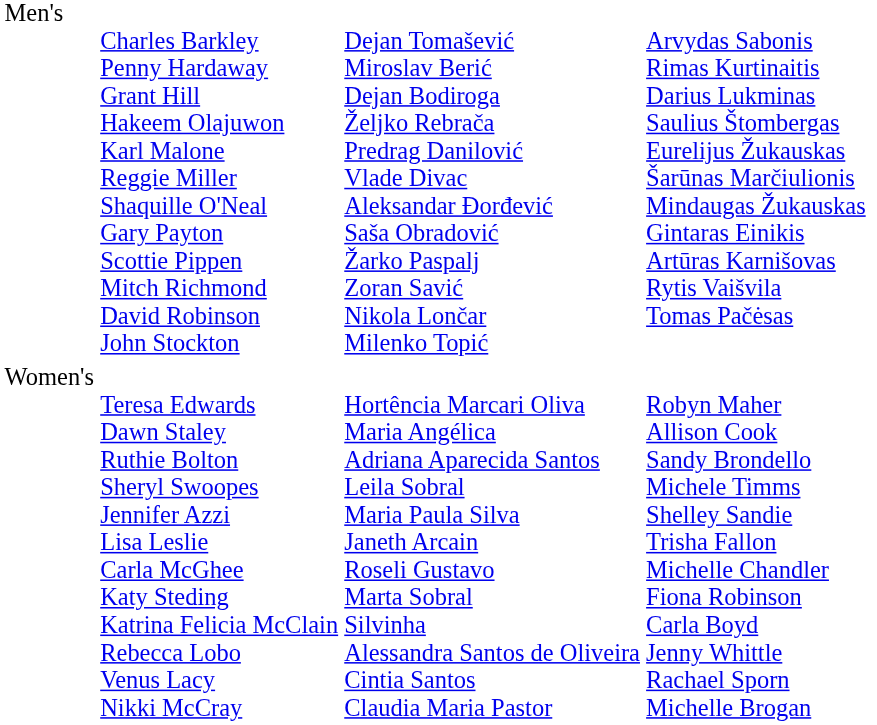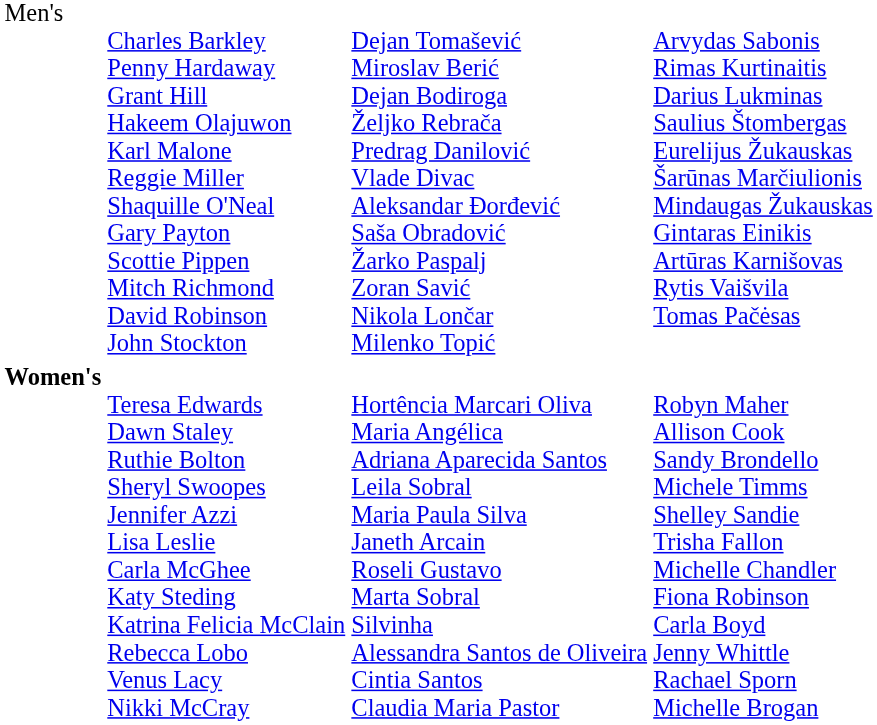(49, 377) normal -> (53, 377) bold
